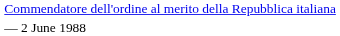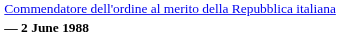(45, 27) normal -> (47, 27) bold
